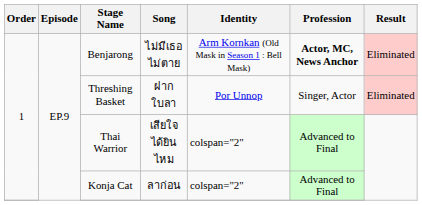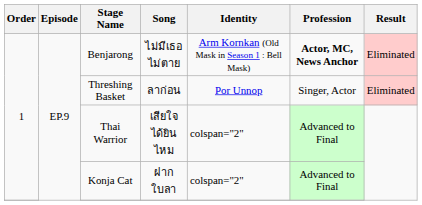(164, 95) ฝากใบลา -> (164, 90) ลาก่อน
(164, 185) ลาก่อน -> (164, 181) ฝากใบลา
